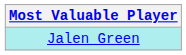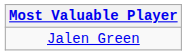(93, 39) paleturquoise background -> (93, 39) no background
